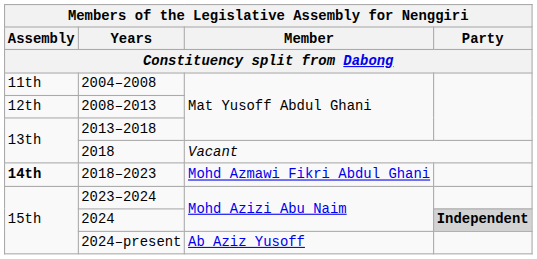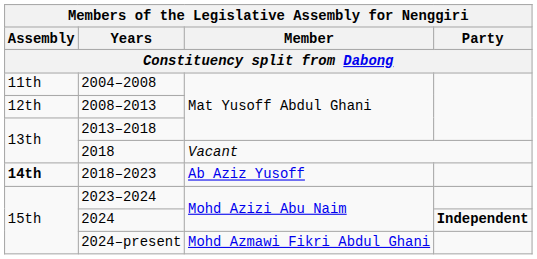(309, 175) Mohd Azmawi Fikri Abdul Ghani -> (246, 175) Ab Aziz Yusoff
(483, 220) lightgrey background -> (483, 220) no background
(246, 243) Ab Aziz Yusoff -> (309, 243) Mohd Azmawi Fikri Abdul Ghani
